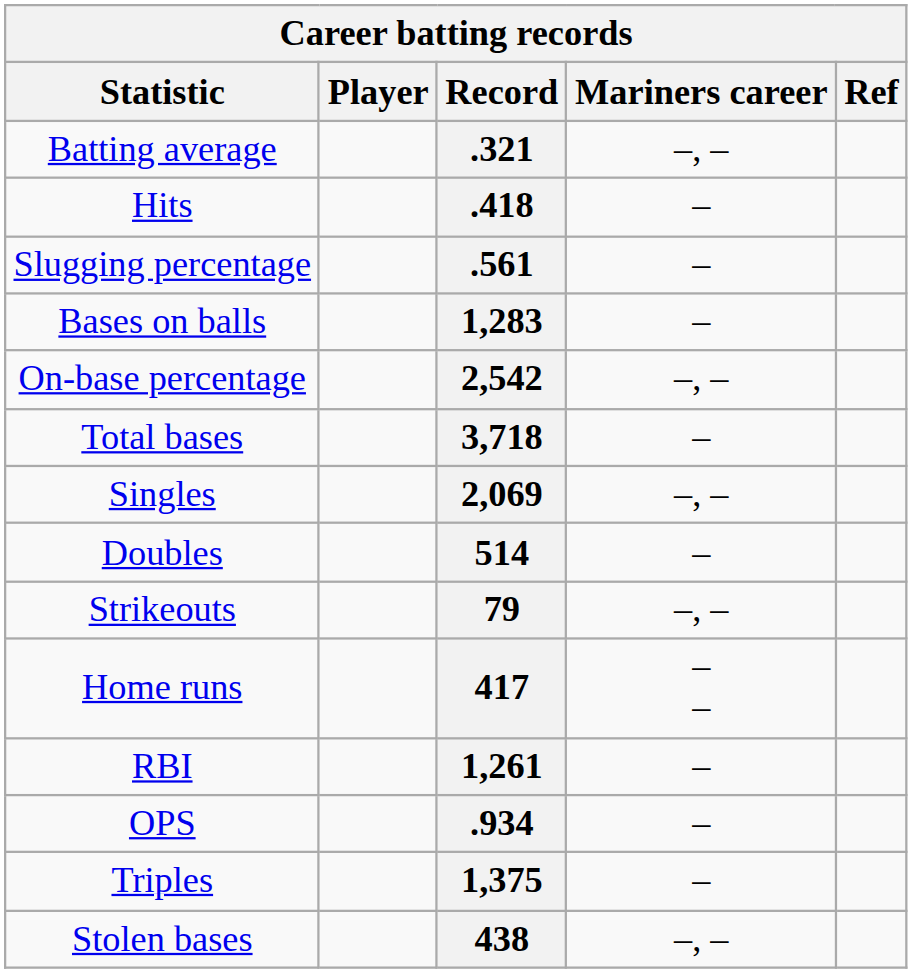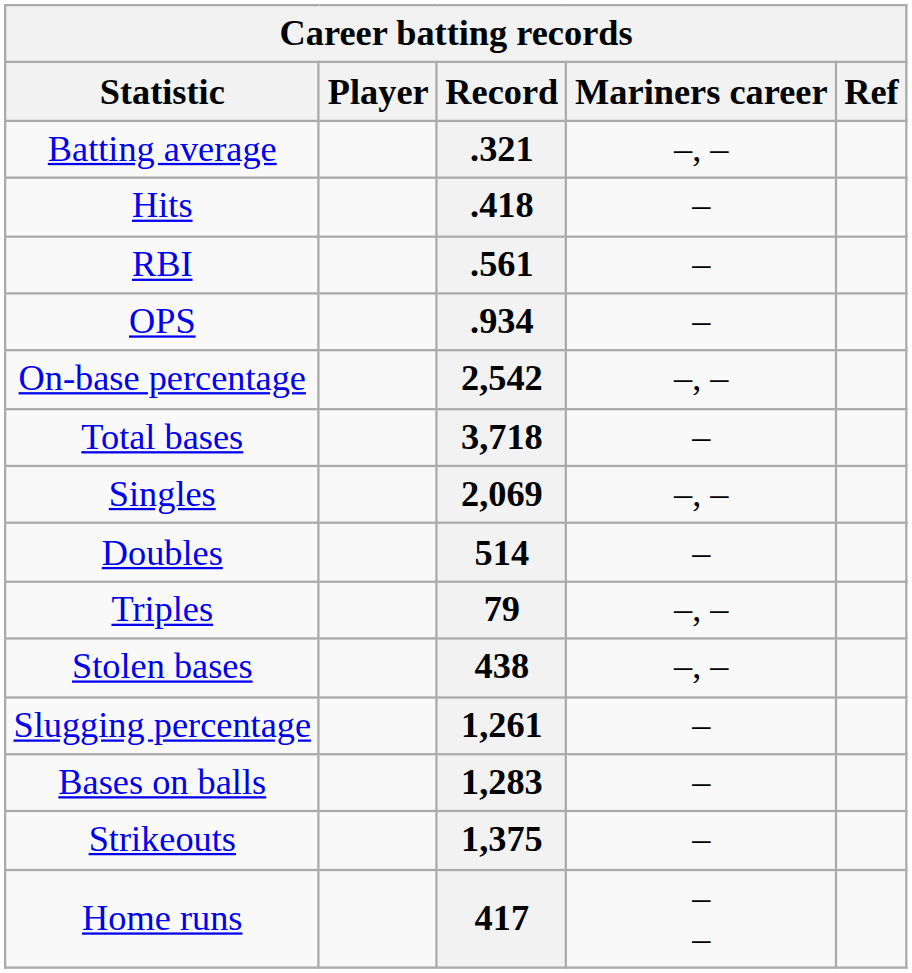(162, 263) Slugging percentage -> (162, 263) RBI
rows swapped: (502, 822) <-> (502, 321)
(162, 609) Strikeouts -> (162, 609) Triples
rows swapped: (502, 687) <-> (502, 938)
(162, 765) RBI -> (162, 724) Slugging percentage
(162, 880) Triples -> (162, 839) Strikeouts
